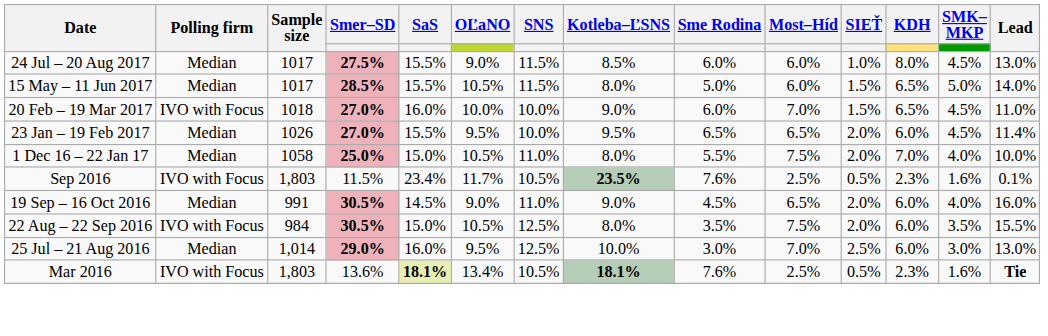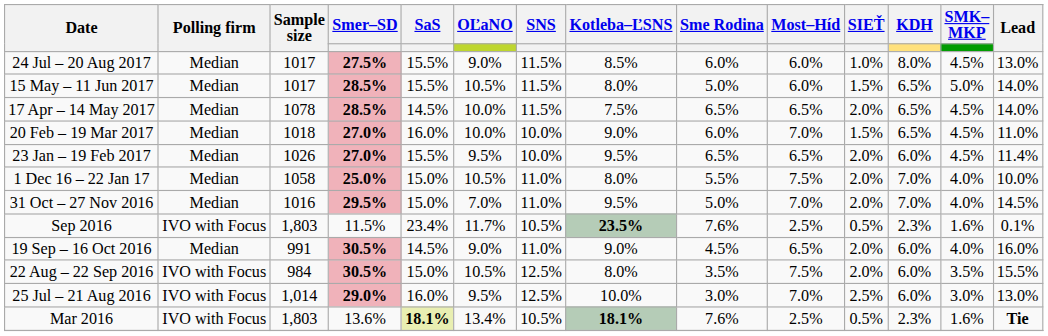+ row: (82, 110)
(212, 110) IVO with Focus -> (214, 133) Median
+ row: (82, 202)
(212, 249) Median -> (214, 295) IVO with Focus
